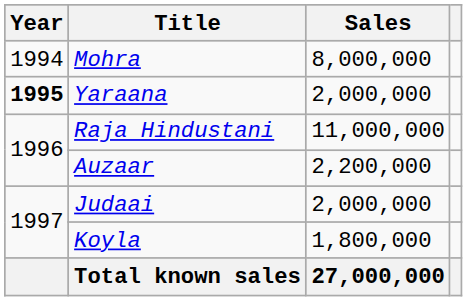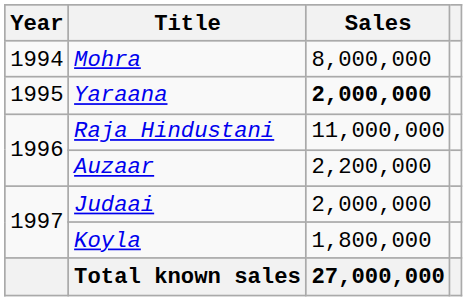(37, 95) bold -> (37, 95) normal
(372, 95) normal -> (372, 95) bold
